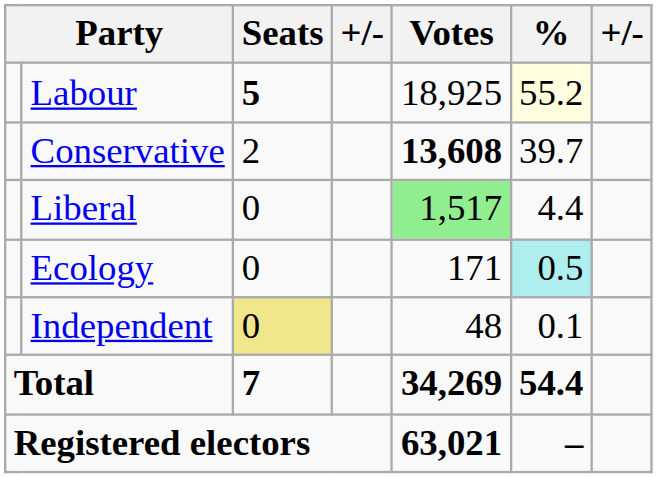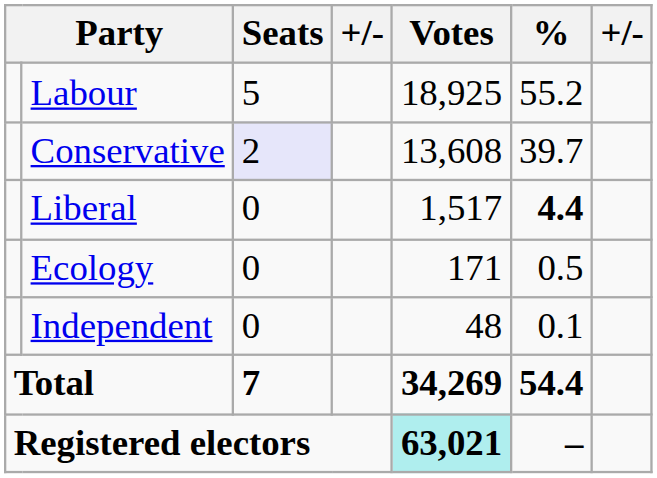(251, 92) bold -> (251, 92) normal
(551, 92) lightyellow background -> (551, 92) no background
(251, 150) no background -> (251, 150) lavender background
(451, 150) bold -> (451, 150) normal
(461, 208) lightgreen background -> (461, 208) no background
(560, 208) normal -> (560, 208) bold
(560, 267) paleturquoise background -> (560, 267) no background
(251, 325) khaki background -> (251, 325) no background
(451, 442) no background -> (451, 442) paleturquoise background
